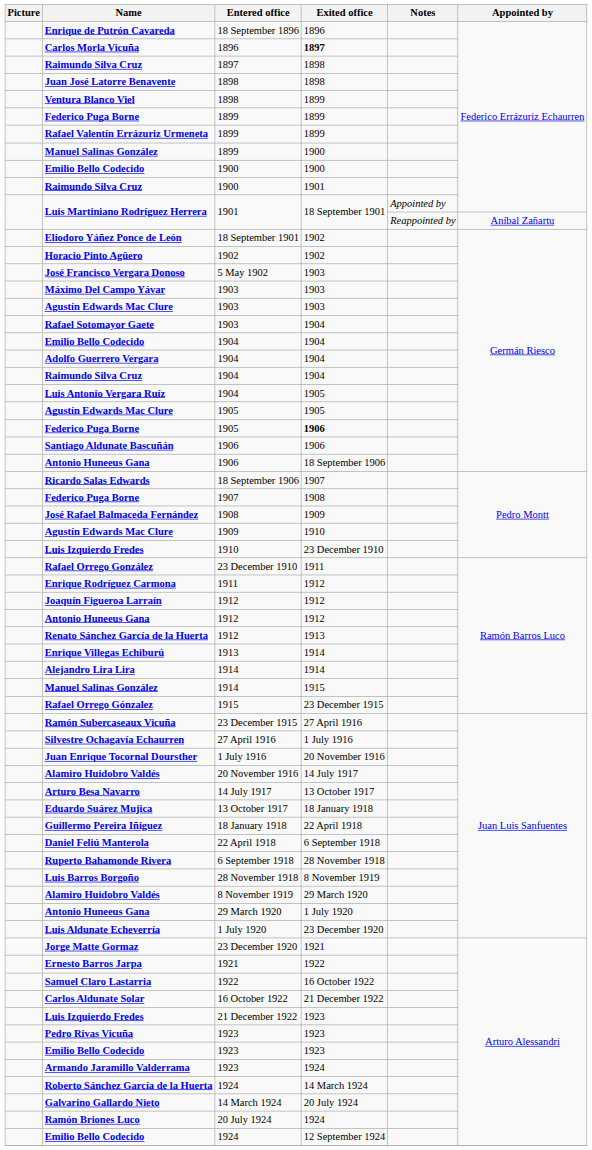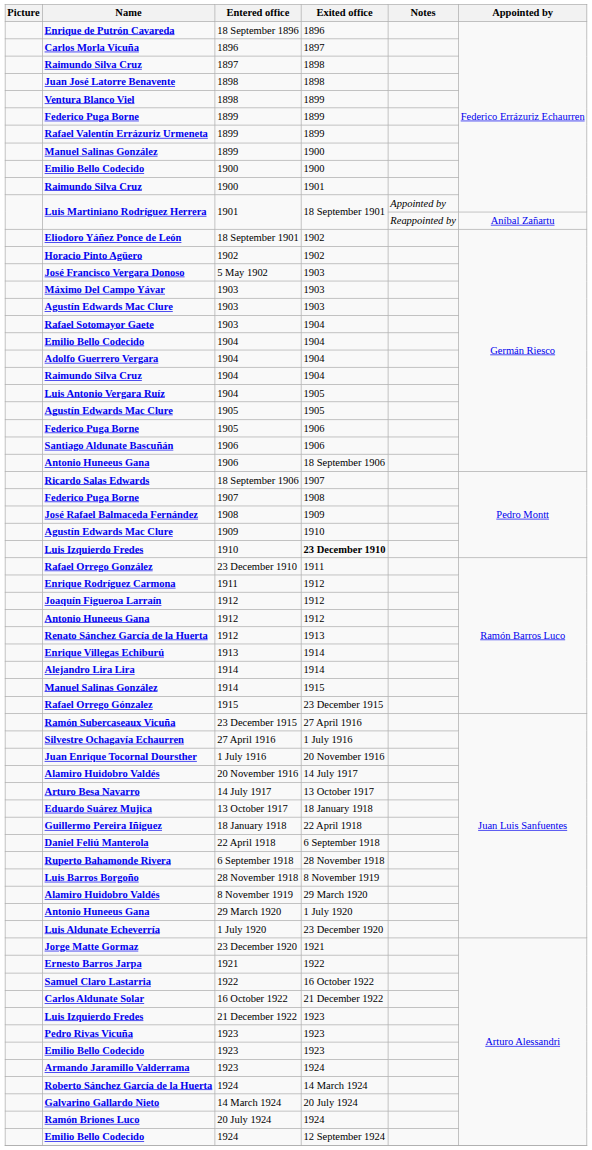(314, 47) bold -> (314, 47) normal
(314, 428) bold -> (314, 428) normal
(344, 549) normal -> (345, 549) bold
